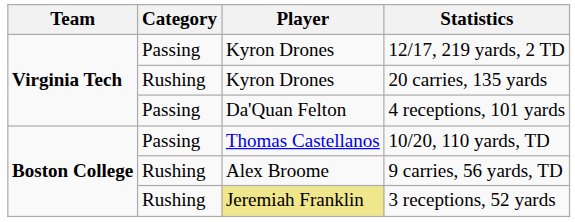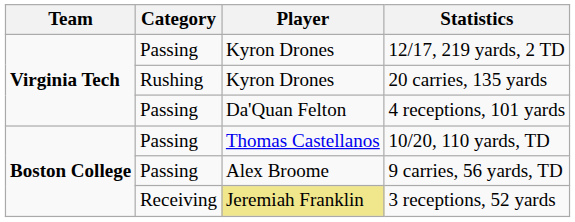(174, 170) Rushing -> (169, 170) Passing
(174, 200) Rushing -> (178, 200) Receiving
